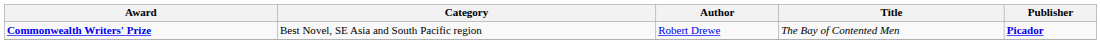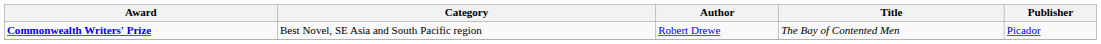(1025, 30) bold -> (1024, 30) normal
